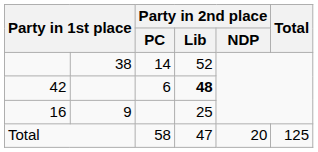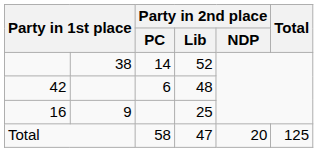(204, 87) bold -> (204, 87) normal
